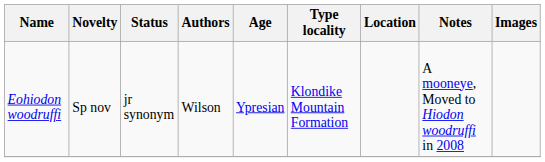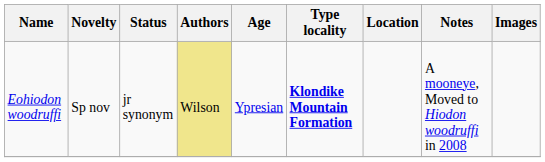(201, 106) no background -> (200, 106) khaki background
(319, 106) normal -> (321, 106) bold
